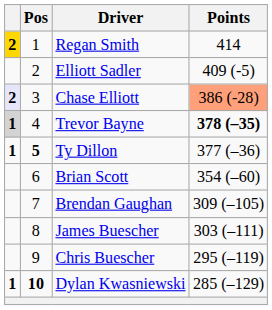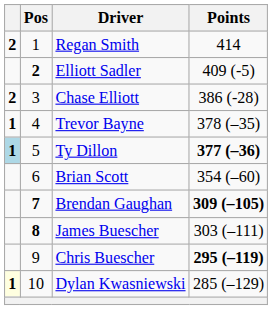(12, 44) gold background -> (12, 44) no background
(36, 71) normal -> (36, 71) bold
(12, 97) lavender background -> (12, 97) no background
(229, 97) lightsalmon background -> (229, 97) no background
(12, 124) lightgrey background -> (12, 124) no background
(229, 124) bold -> (229, 124) normal
(12, 150) no background -> (12, 150) lightblue background
(36, 150) bold -> (36, 150) normal
(229, 150) normal -> (229, 150) bold
(36, 203) normal -> (36, 203) bold
(229, 203) normal -> (229, 203) bold
(36, 230) normal -> (36, 230) bold
(229, 257) normal -> (229, 257) bold
(12, 283) no background -> (12, 283) lightyellow background
(36, 283) bold -> (36, 283) normal
